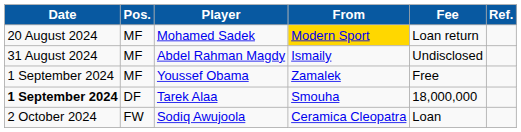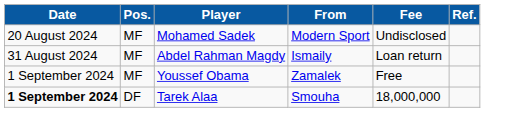(330, 35) gold background -> (330, 35) no background
(446, 35) Loan return -> (411, 35) Undisclosed
(448, 55) Undisclosed -> (409, 55) Loan return
- row: (201, 117)
